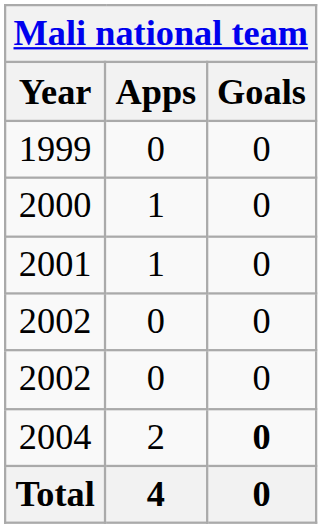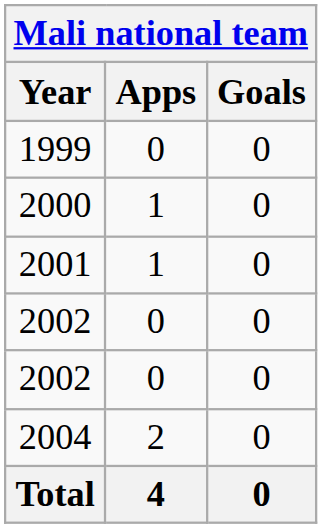(262, 436) bold -> (262, 436) normal
